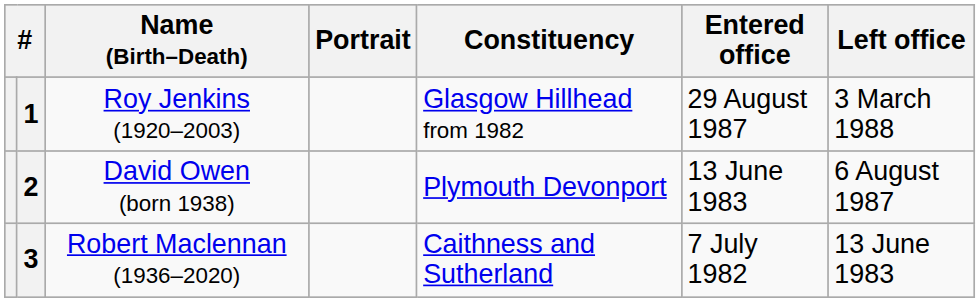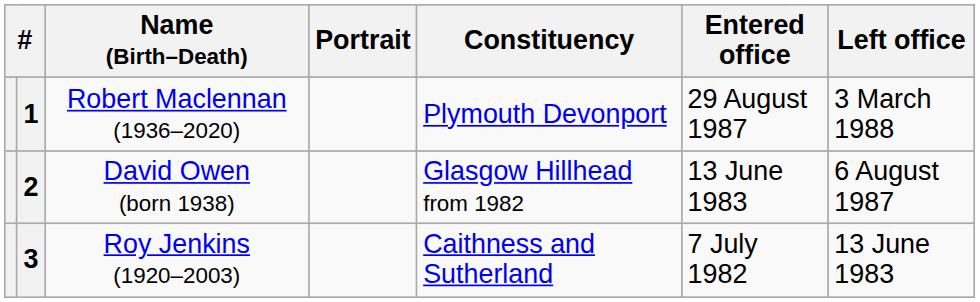(177, 113) Roy Jenkins (1920–2003) -> (177, 113) Robert Maclennan (1936–2020)
(528, 113) Glasgow Hillhead from 1982 -> (545, 113) Plymouth Devonport
(545, 186) Plymouth Devonport -> (528, 186) Glasgow Hillhead from 1982
(177, 259) Robert Maclennan (1936–2020) -> (177, 259) Roy Jenkins (1920–2003)
